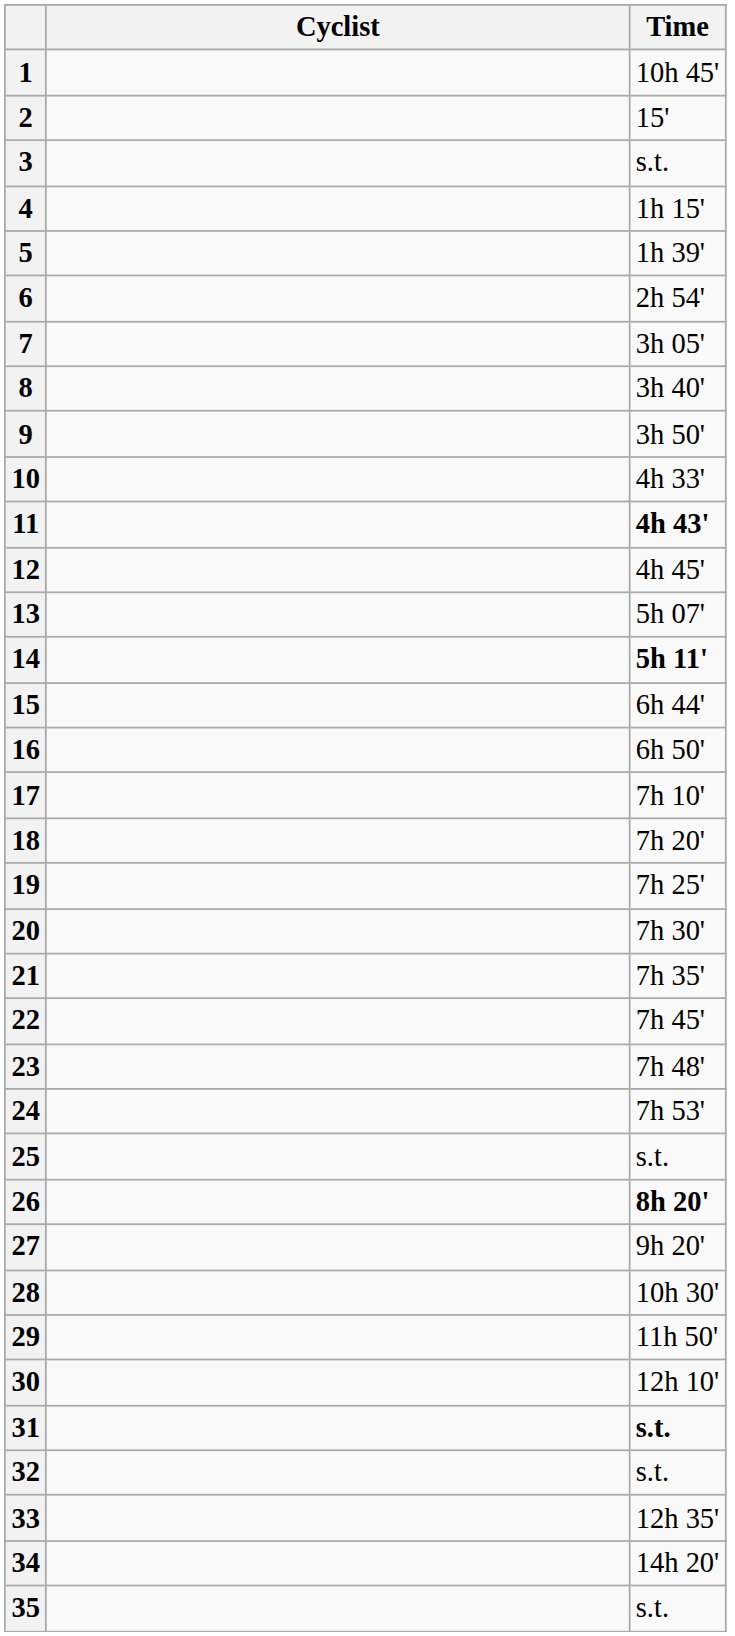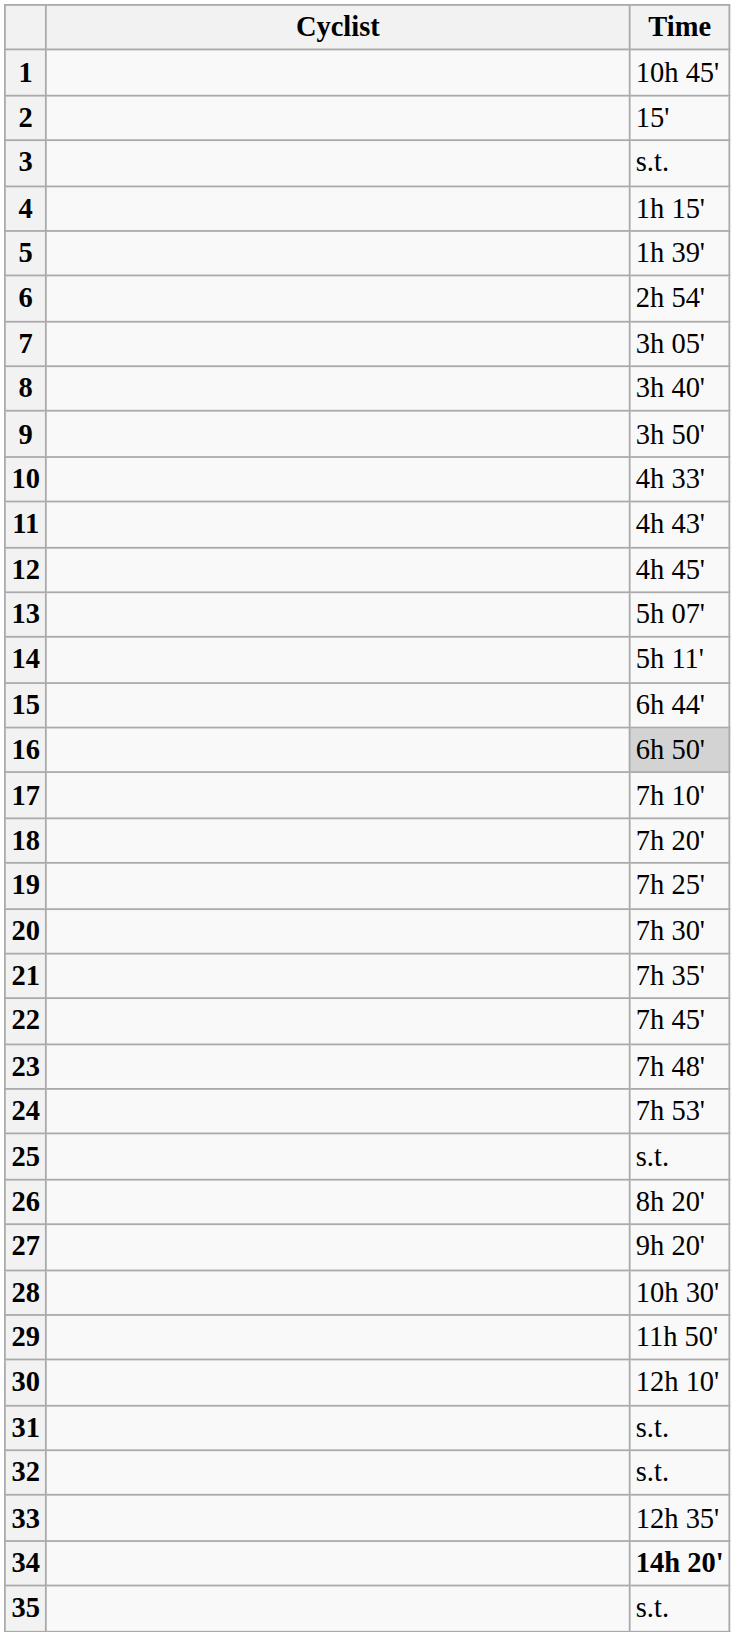(673, 523) bold -> (670, 523) normal
(672, 659) bold -> (670, 659) normal
(670, 749) no background -> (670, 749) lightgrey background
(673, 1201) bold -> (670, 1201) normal
(653, 1427) bold -> (652, 1427) normal
(678, 1562) normal -> (680, 1562) bold
